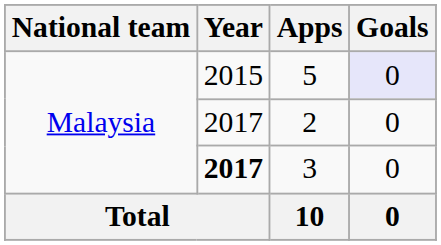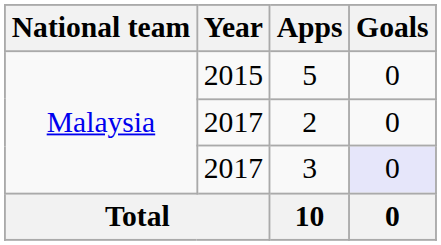(392, 74) lavender background -> (392, 74) no background
(233, 168) bold -> (233, 168) normal
(392, 168) no background -> (392, 168) lavender background
